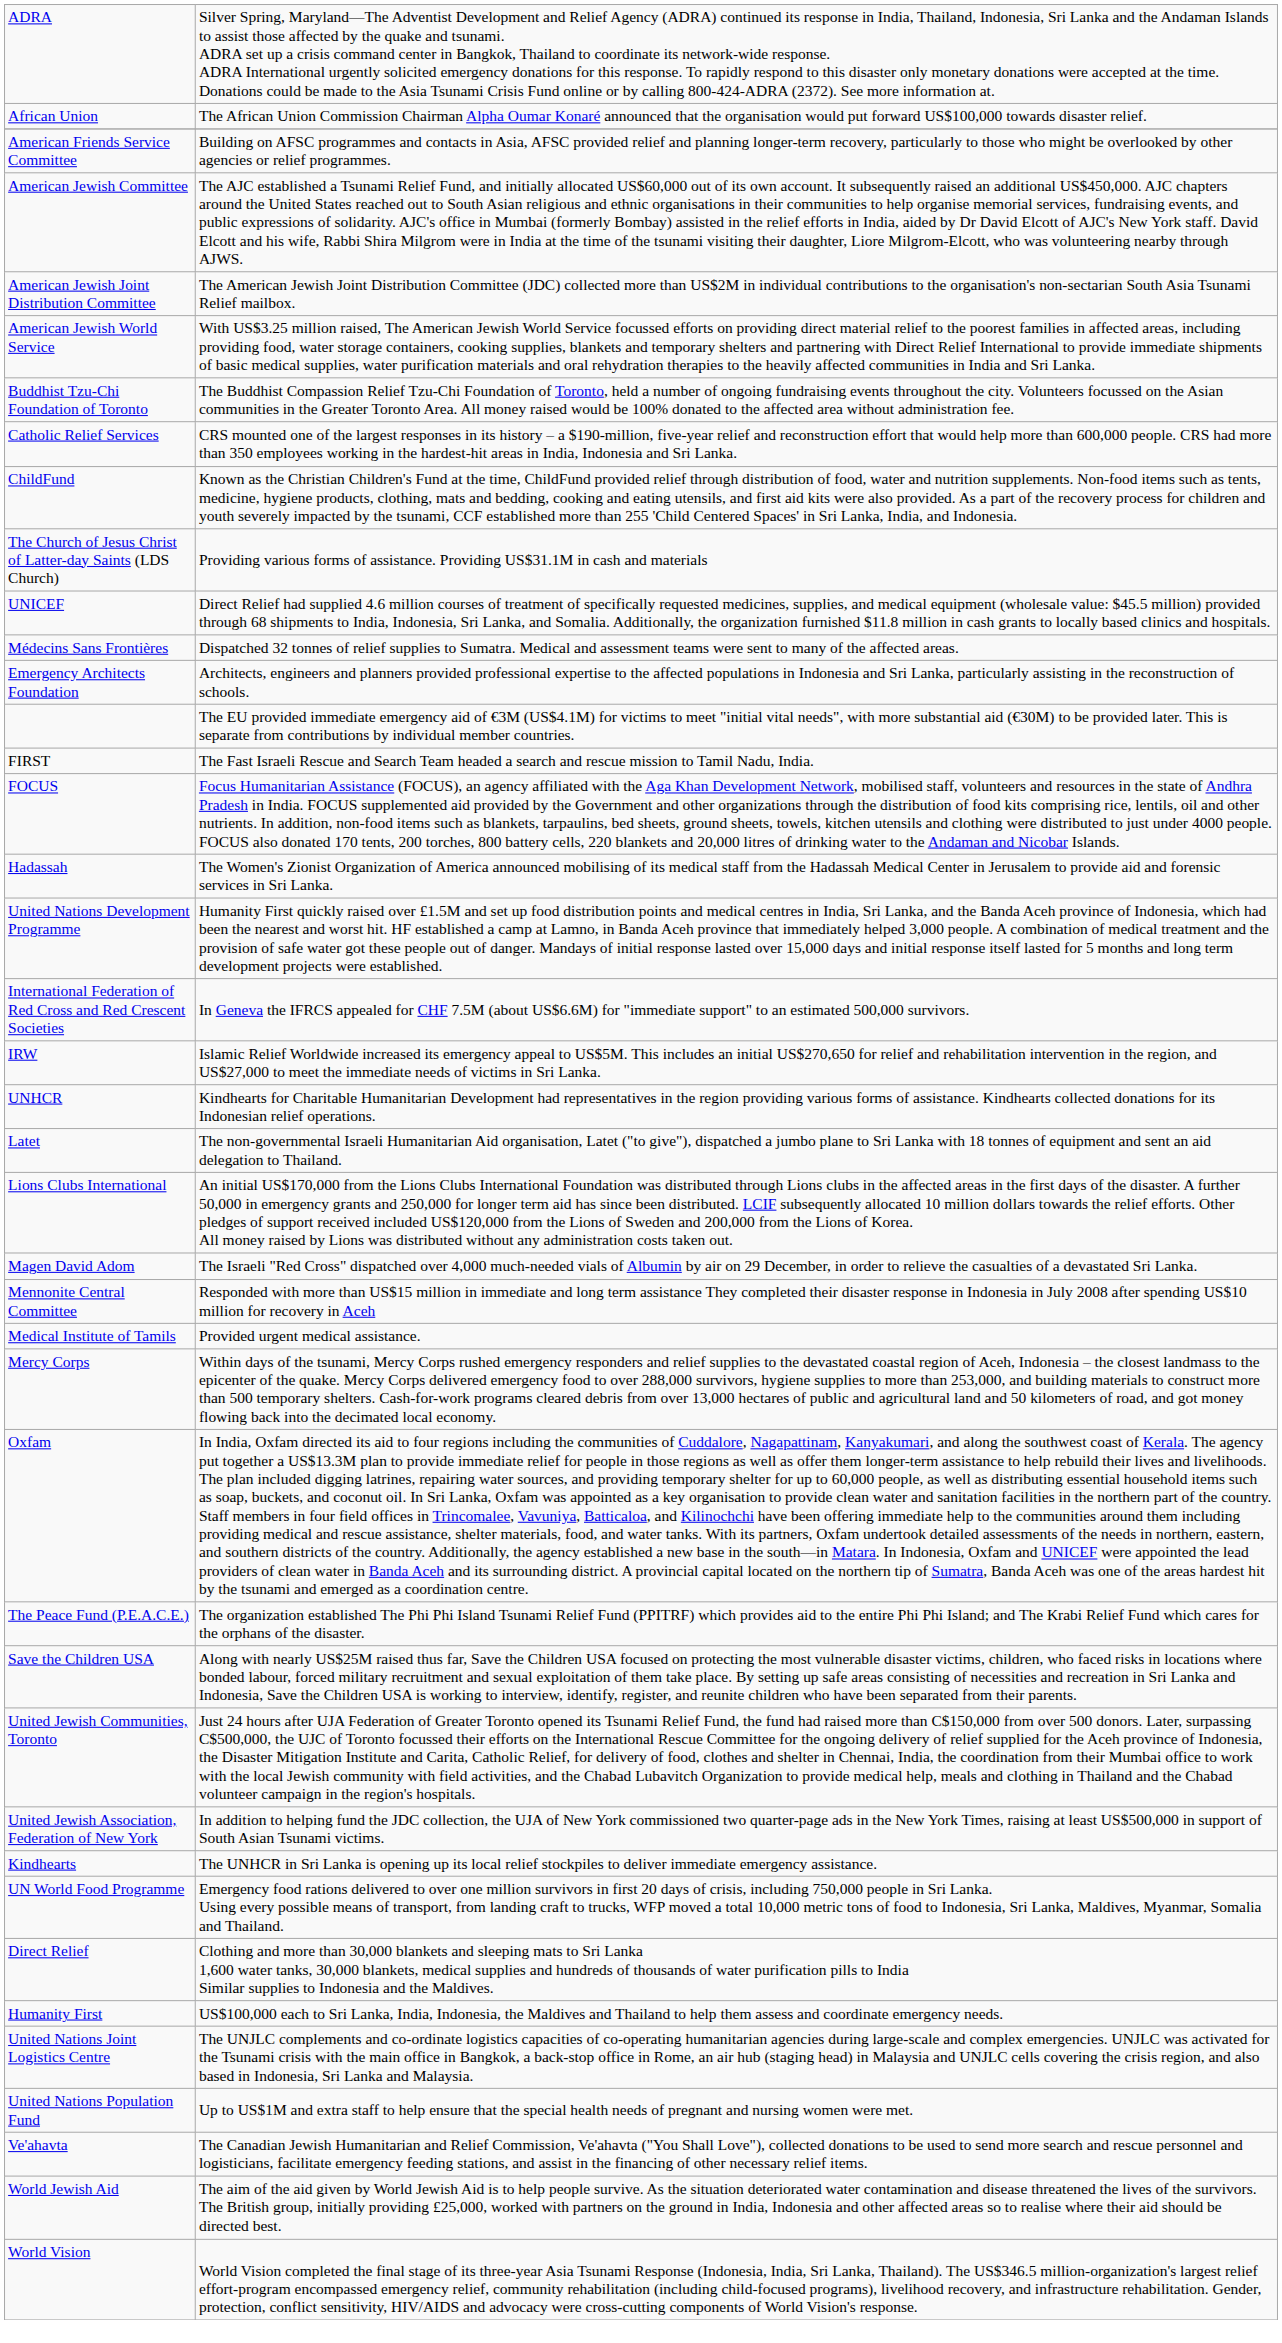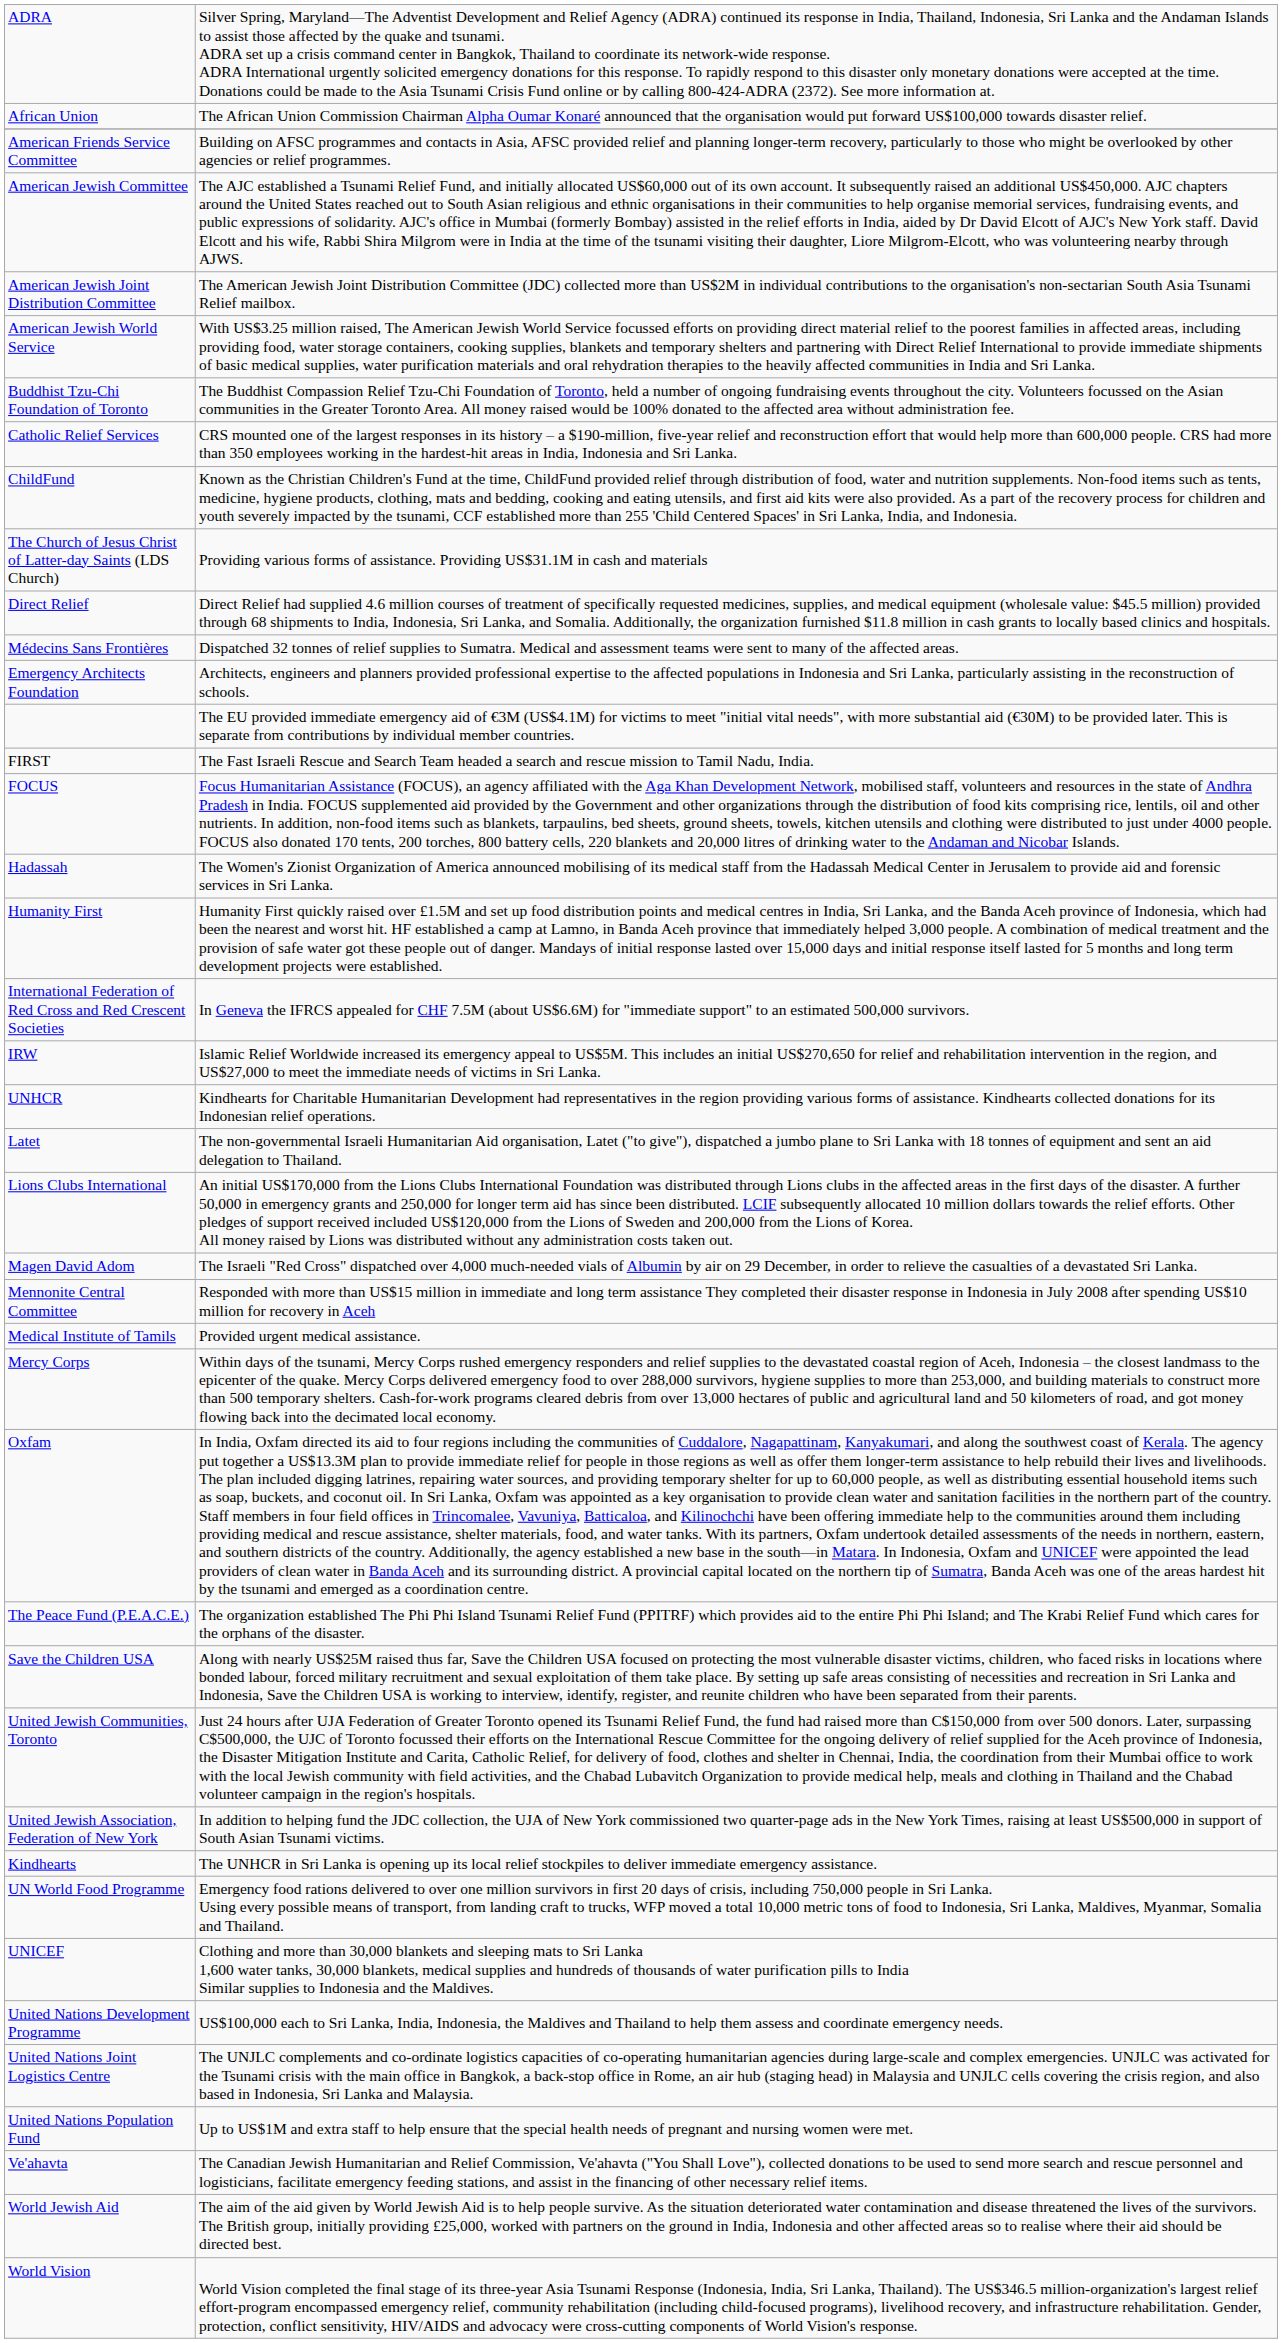(36, 603) UNICEF -> (48, 603) Direct Relief
(99, 920) United Nations Development Programme -> (55, 911) Humanity First
(48, 1951) Direct Relief -> (36, 1951) UNICEF
(55, 2013) Humanity First -> (99, 2022) United Nations Development Programme
